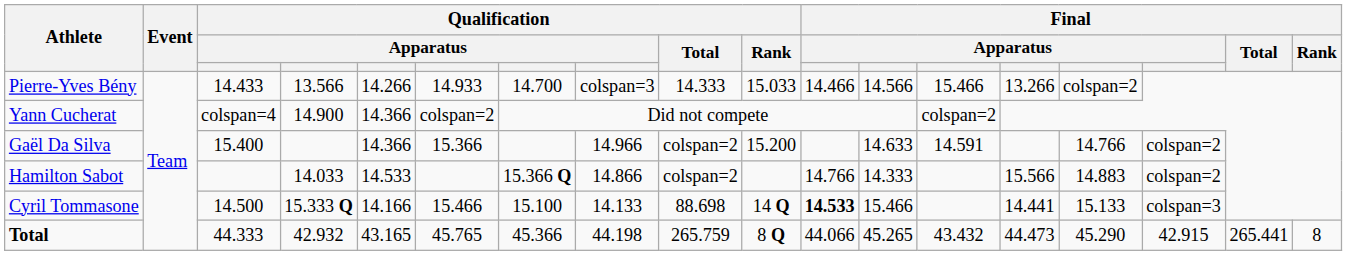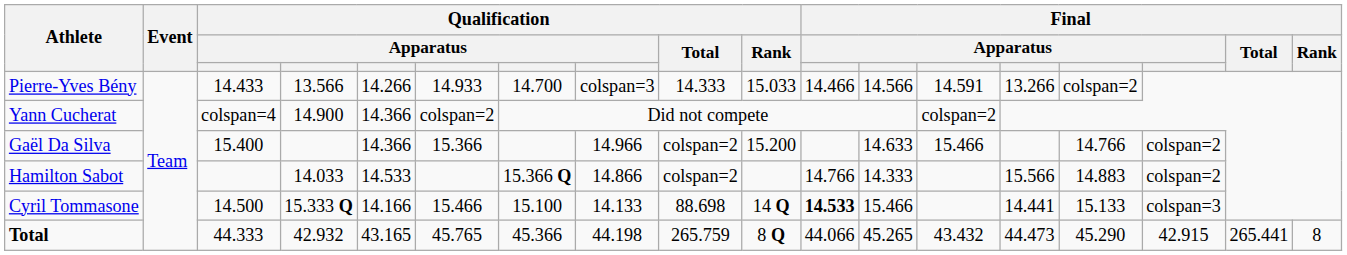(959, 86) 15.466 -> (959, 86) 14.591
(959, 146) 14.591 -> (959, 146) 15.466
